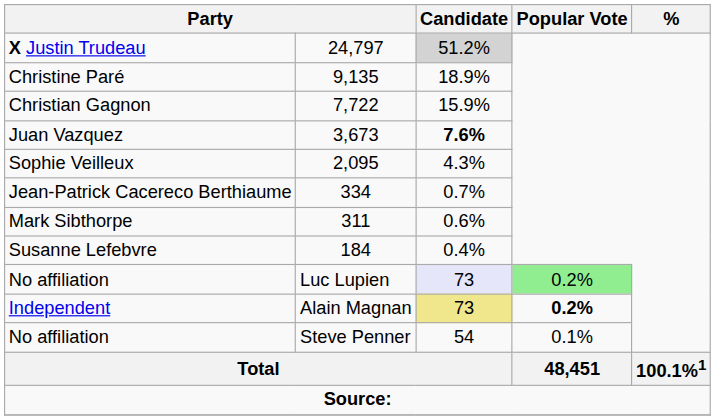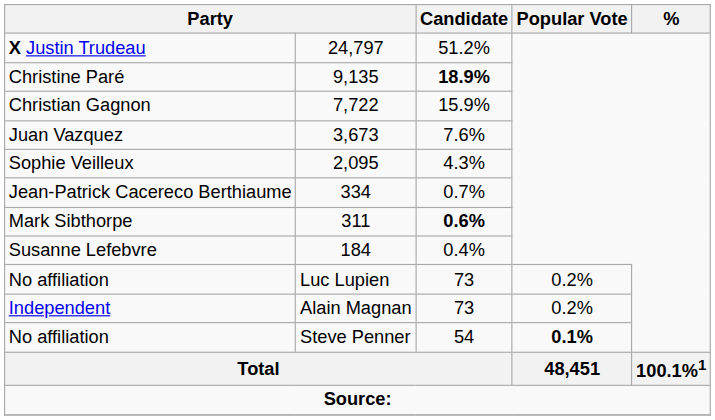(464, 47) lightgrey background -> (464, 47) no background
(464, 76) normal -> (464, 76) bold
(464, 134) bold -> (464, 134) normal
(464, 221) normal -> (464, 221) bold
(464, 279) lavender background -> (464, 279) no background
(572, 279) lightgreen background -> (572, 279) no background
(464, 308) khaki background -> (464, 308) no background
(572, 308) bold -> (572, 308) normal
(572, 337) normal -> (572, 337) bold
